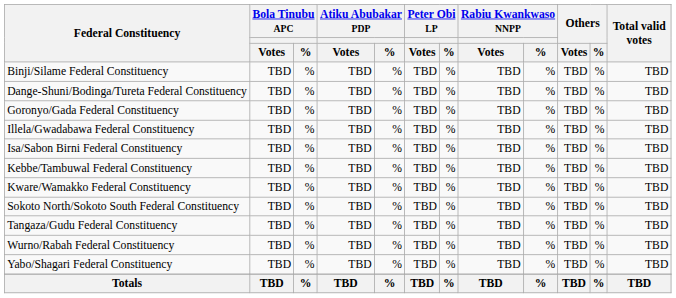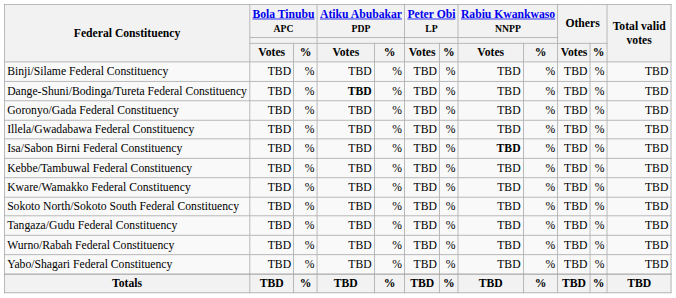(360, 91) normal -> (360, 91) bold
(509, 149) normal -> (509, 149) bold
